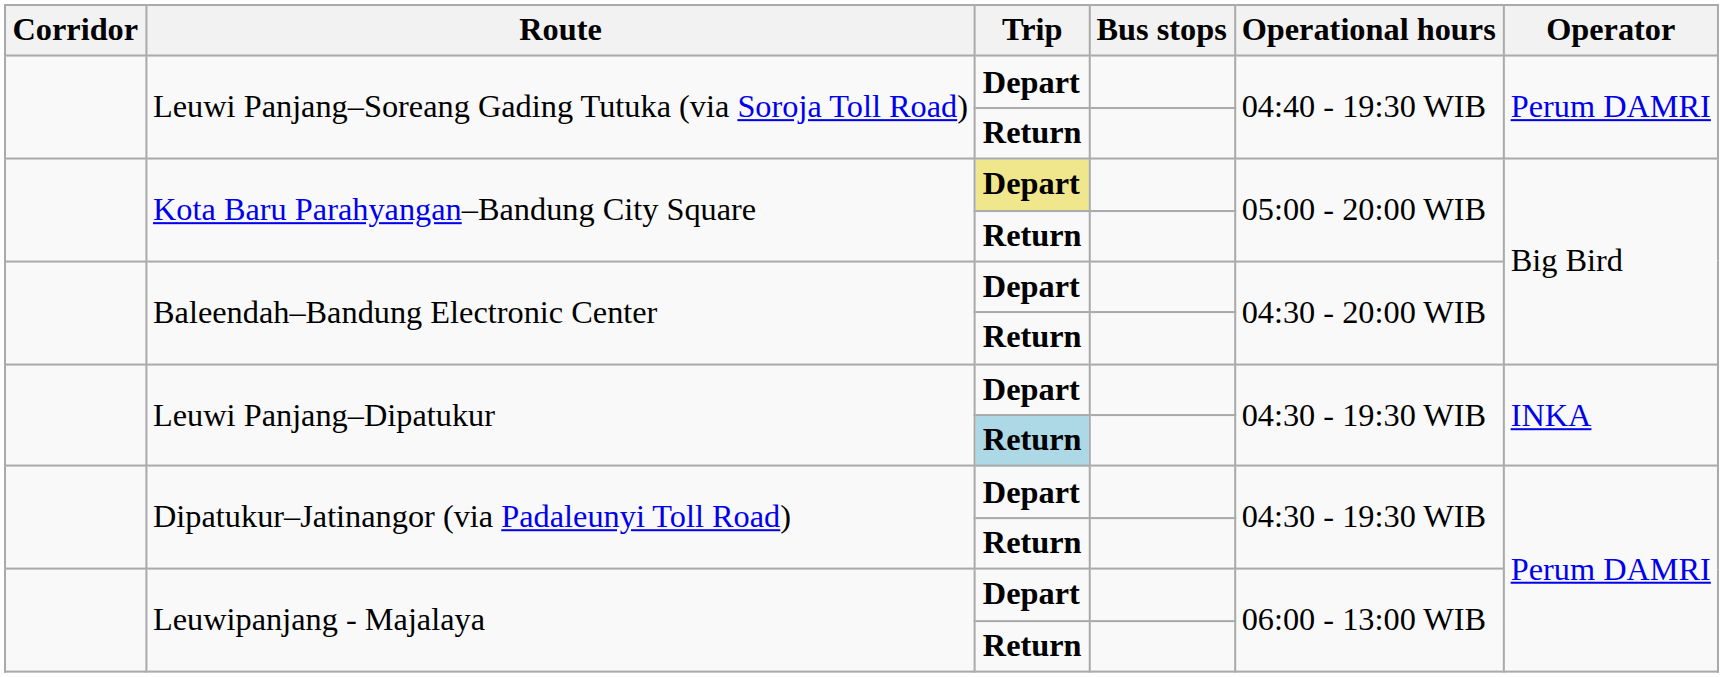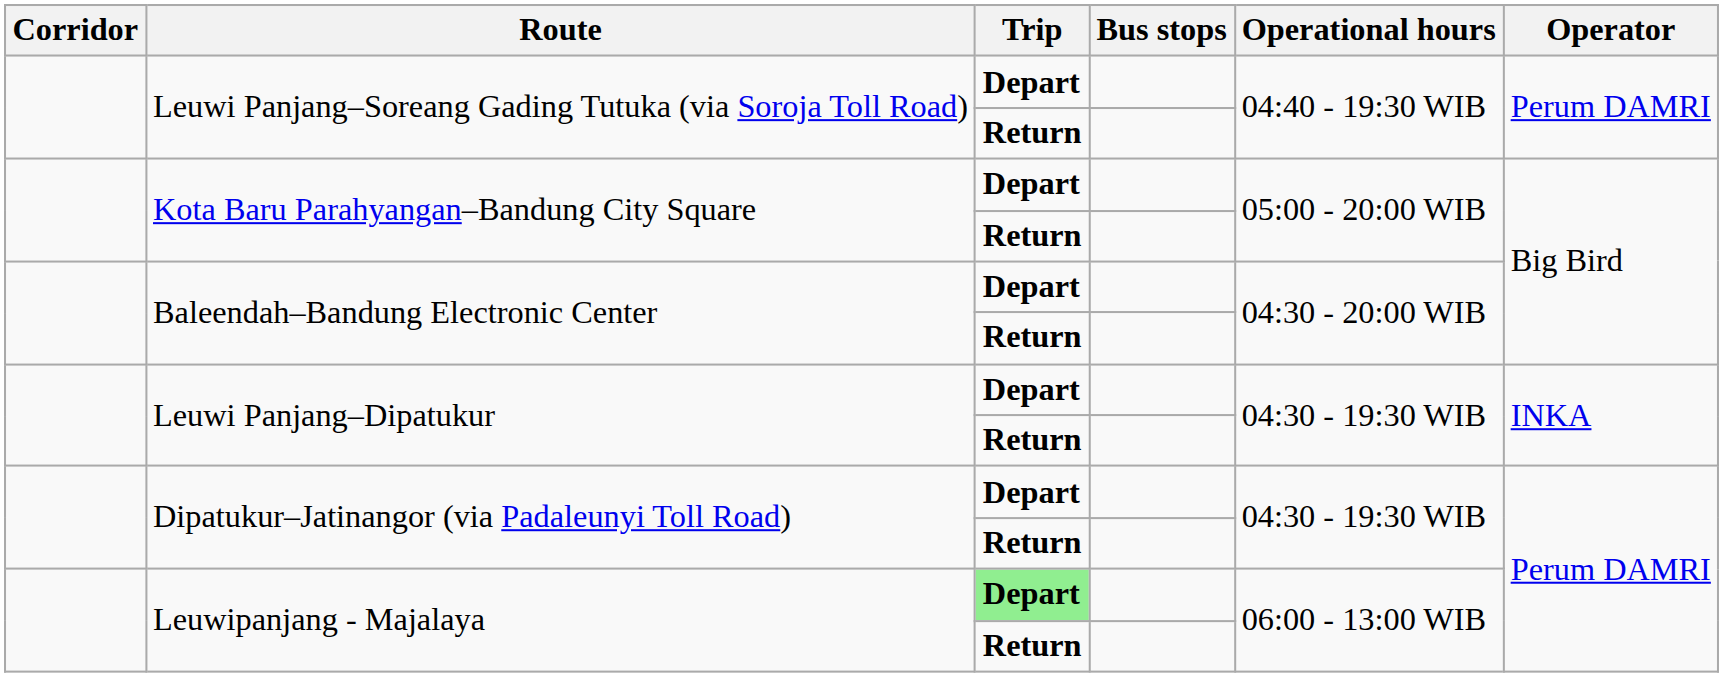(1031, 183) khaki background -> (1031, 183) no background
(1032, 440) lightblue background -> (1032, 440) no background
(1031, 593) no background -> (1031, 593) lightgreen background
